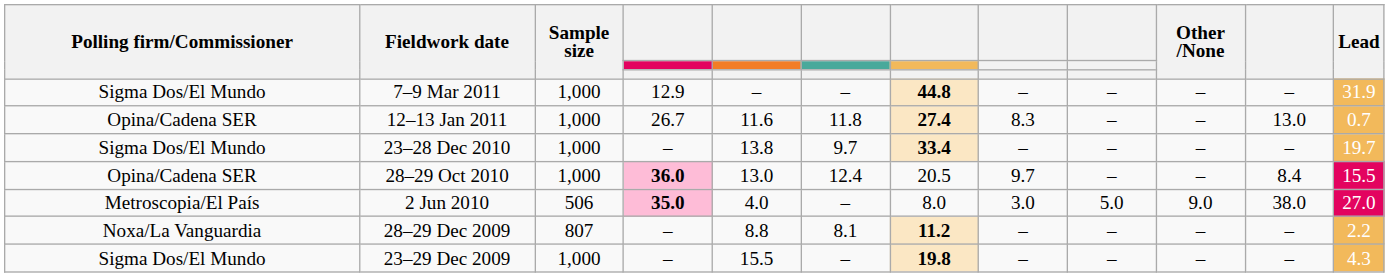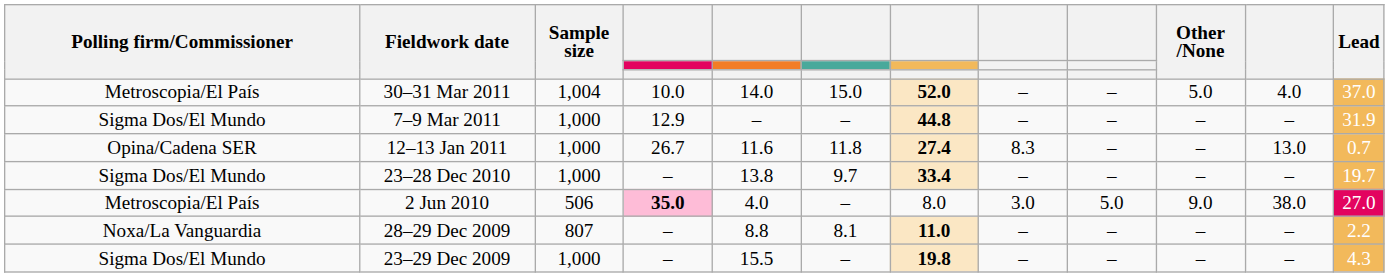+ row: (447, 93)
- row: (447, 175)
(934, 231) 11.2 -> (934, 231) 11.0
